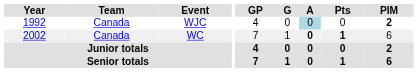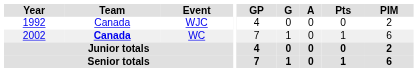(310, 23) lightblue background -> (311, 23) no background
(389, 23) bold -> (389, 23) normal
(112, 36) normal -> (112, 36) bold
(310, 36) bold -> (311, 36) normal
(343, 36) bold -> (343, 36) normal
